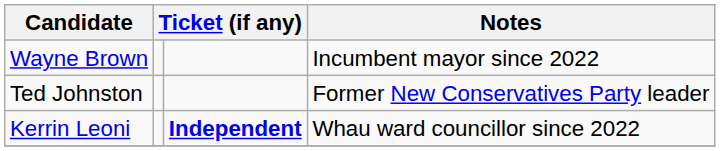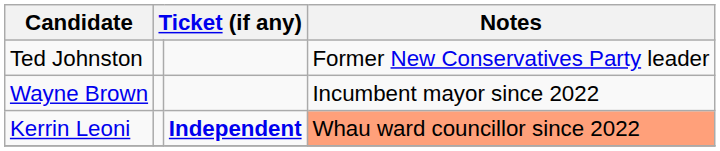rows swapped: (79, 58) <-> (76, 93)
(476, 129) no background -> (476, 129) lightsalmon background
